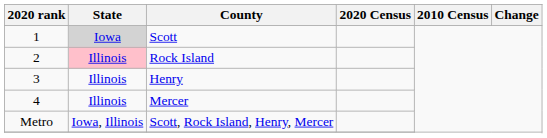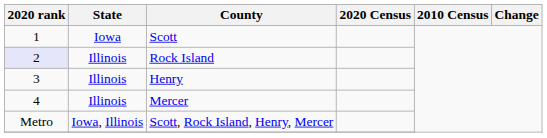(107, 36) lightgrey background -> (107, 36) no background
(36, 57) no background -> (36, 57) lavender background
(107, 57) pink background -> (107, 57) no background
